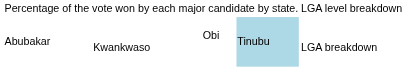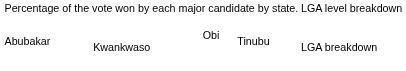(253, 42) lightblue background -> (253, 42) no background
